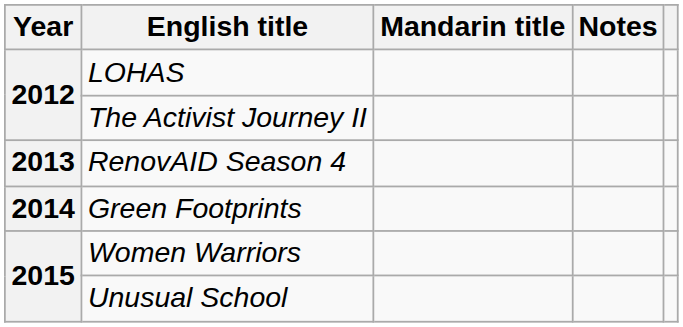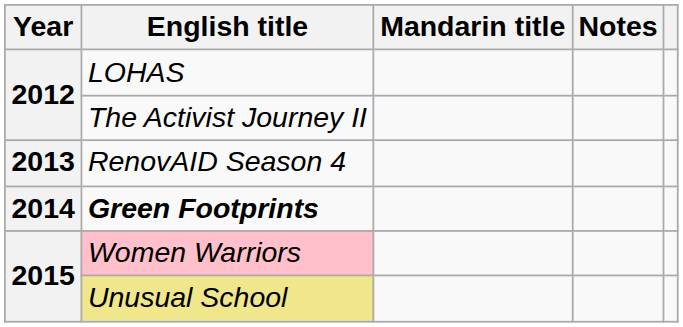(195, 207) normal -> (203, 207) bold
(194, 252) no background -> (194, 252) pink background
(188, 298) no background -> (188, 298) khaki background
